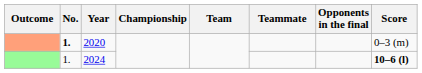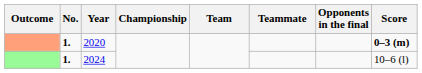(391, 42) normal -> (392, 42) bold
(66, 59) normal -> (66, 59) bold
(391, 59) bold -> (391, 59) normal
